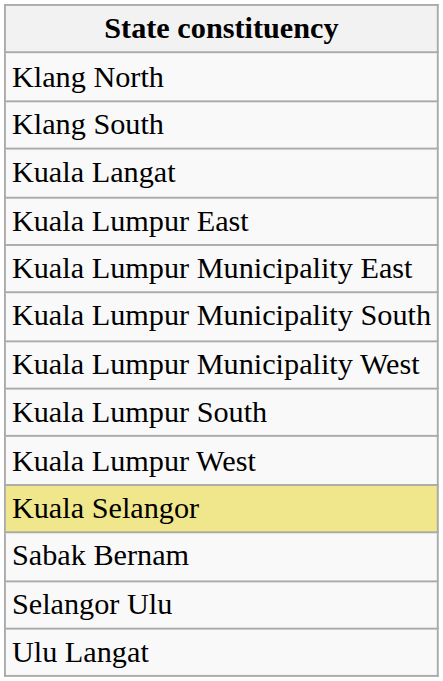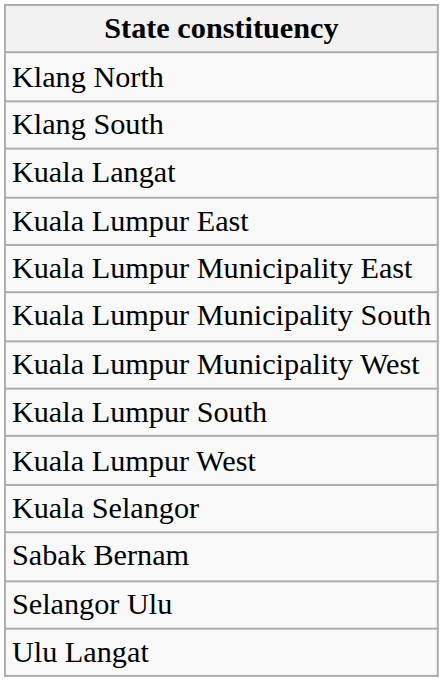(106, 508) khaki background -> (106, 508) no background
